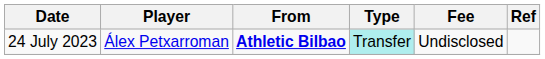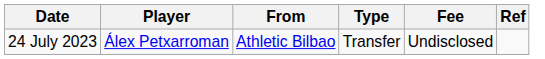(291, 41) bold -> (286, 41) normal
(382, 41) paleturquoise background -> (372, 41) no background
